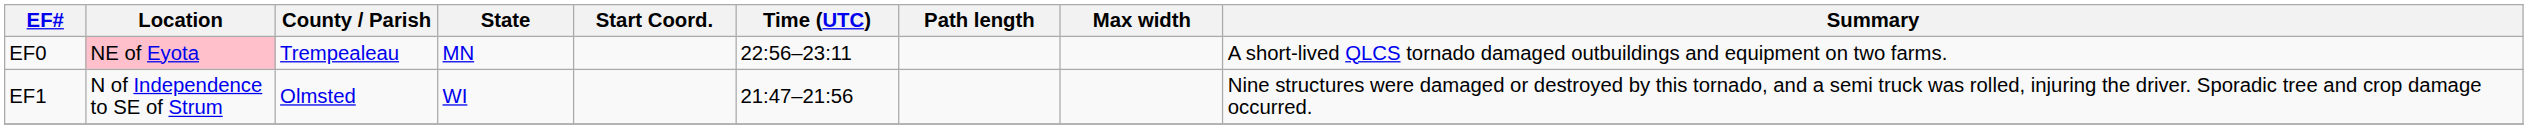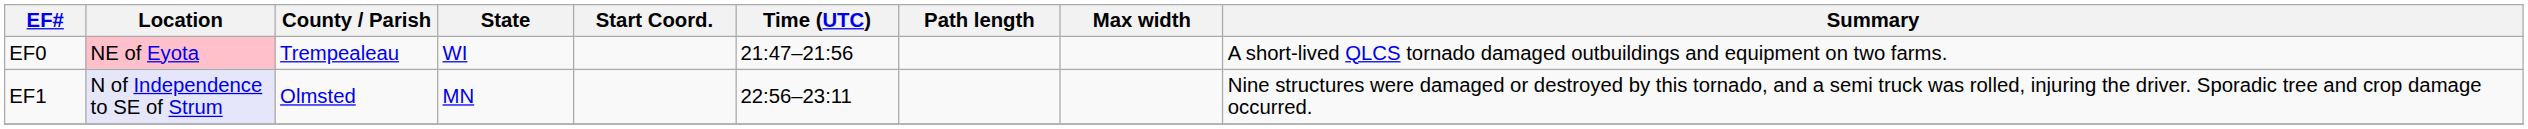(458, 52) MN -> (455, 52) WI
(796, 52) 22:56–23:11 -> (797, 52) 21:47–21:56
(176, 96) no background -> (176, 96) lavender background
(455, 96) WI -> (458, 96) MN
(797, 96) 21:47–21:56 -> (796, 96) 22:56–23:11
